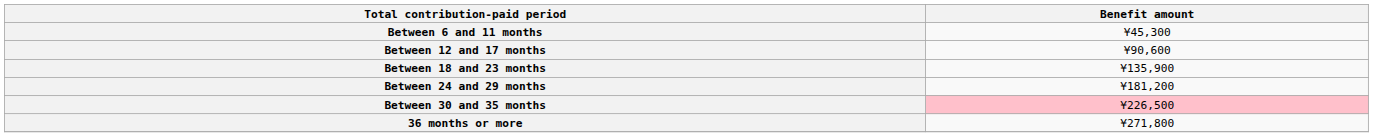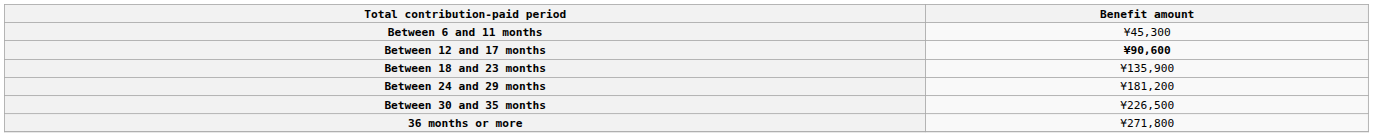(1147, 50) normal -> (1147, 50) bold
(1147, 105) pink background -> (1147, 105) no background
